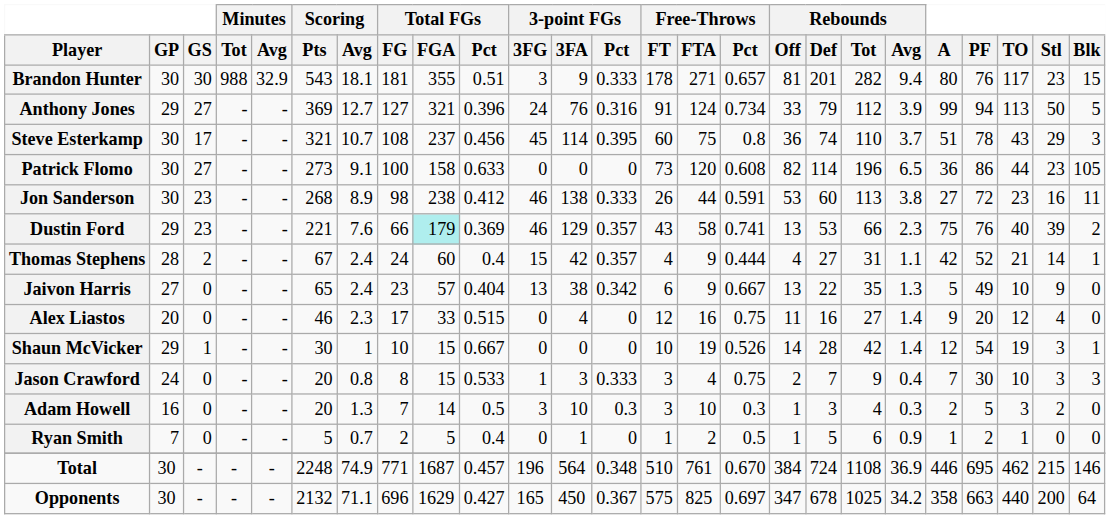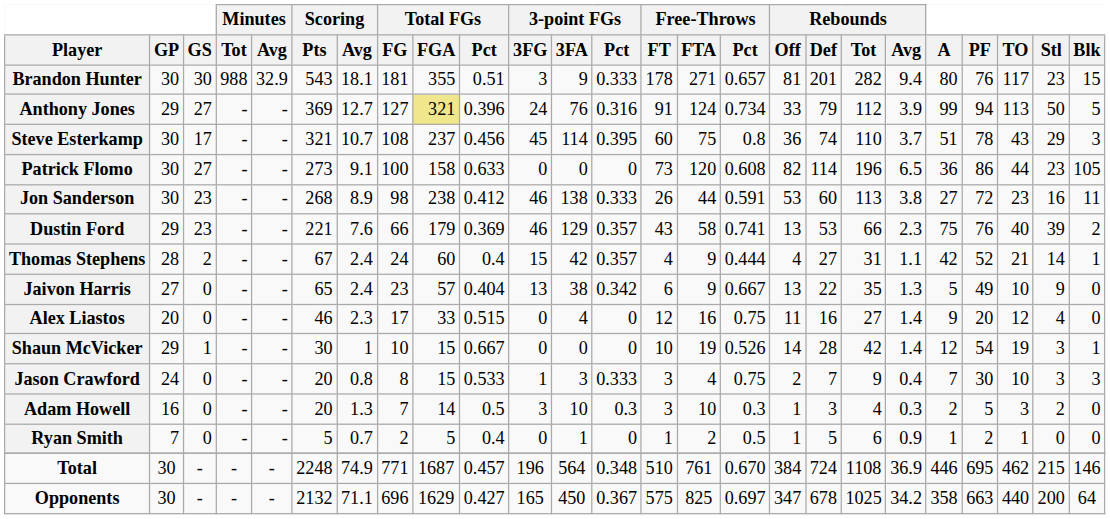(442, 109) no background -> (442, 109) khaki background
(442, 229) paleturquoise background -> (442, 229) no background
